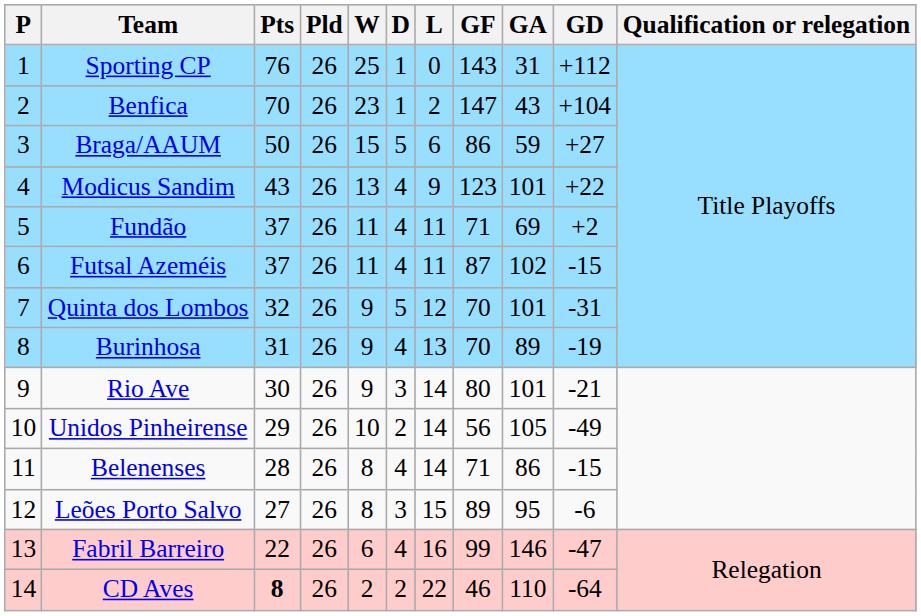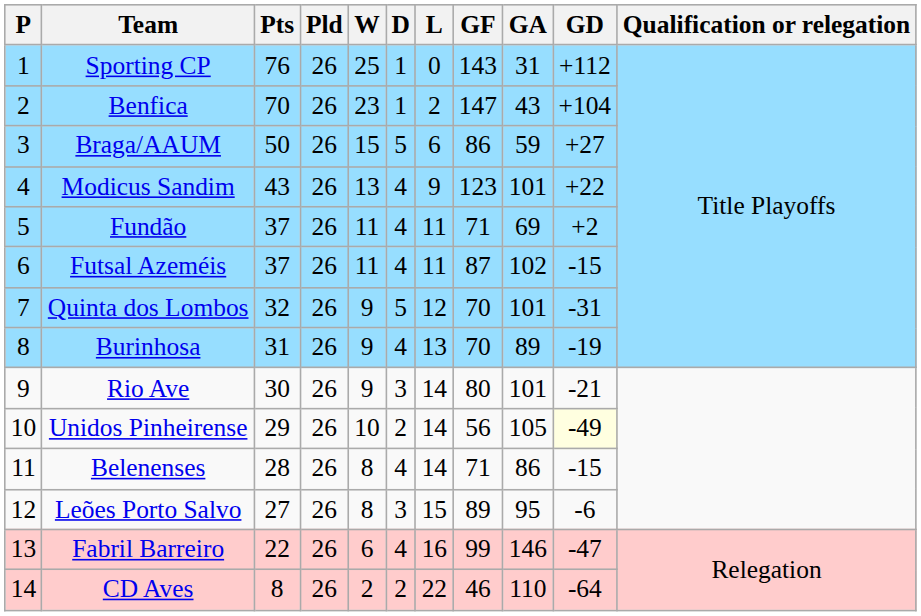(585, 428) no background -> (585, 428) lightyellow background
(277, 589) bold -> (277, 589) normal
